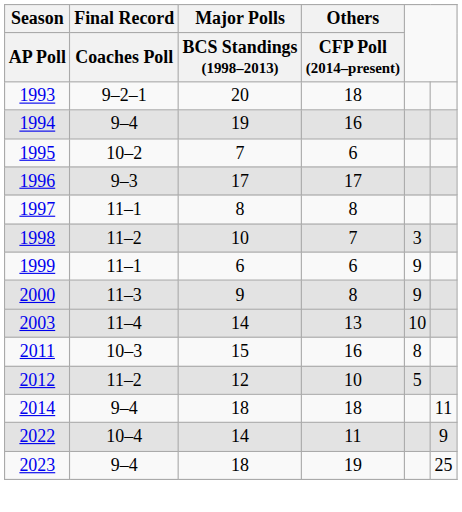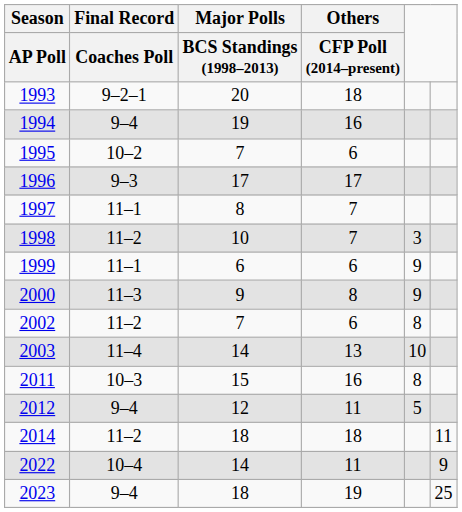(353, 209) 8 -> (353, 209) 7
+ row: (37, 323)
(124, 379) 11–2 -> (124, 408) 9–4
(353, 379) 10 -> (353, 408) 11
(124, 408) 9–4 -> (124, 436) 11–2
